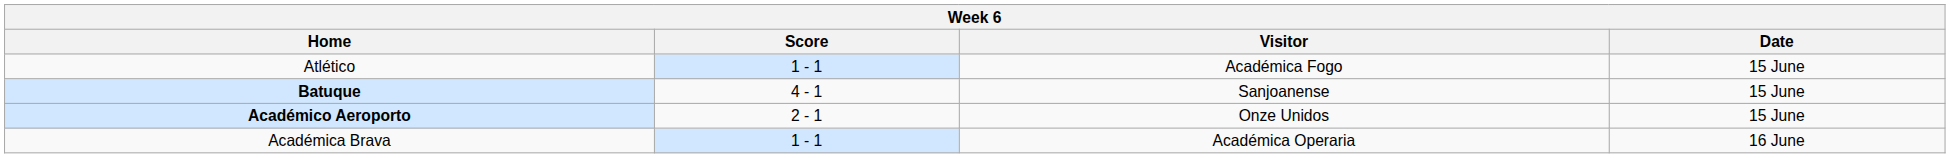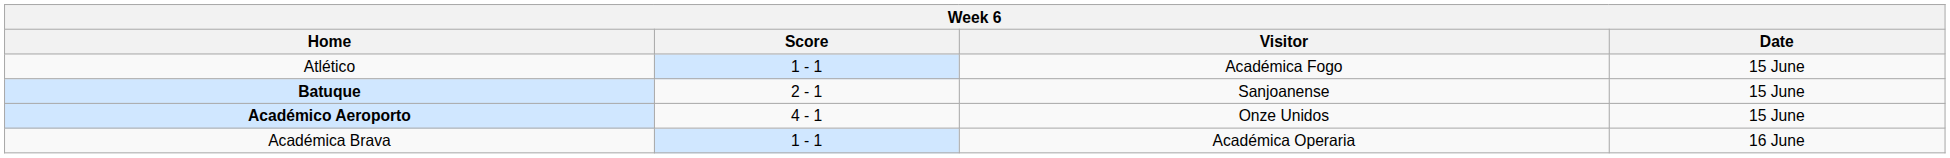(807, 91) 4 - 1 -> (807, 91) 2 - 1
(807, 116) 2 - 1 -> (807, 116) 4 - 1
